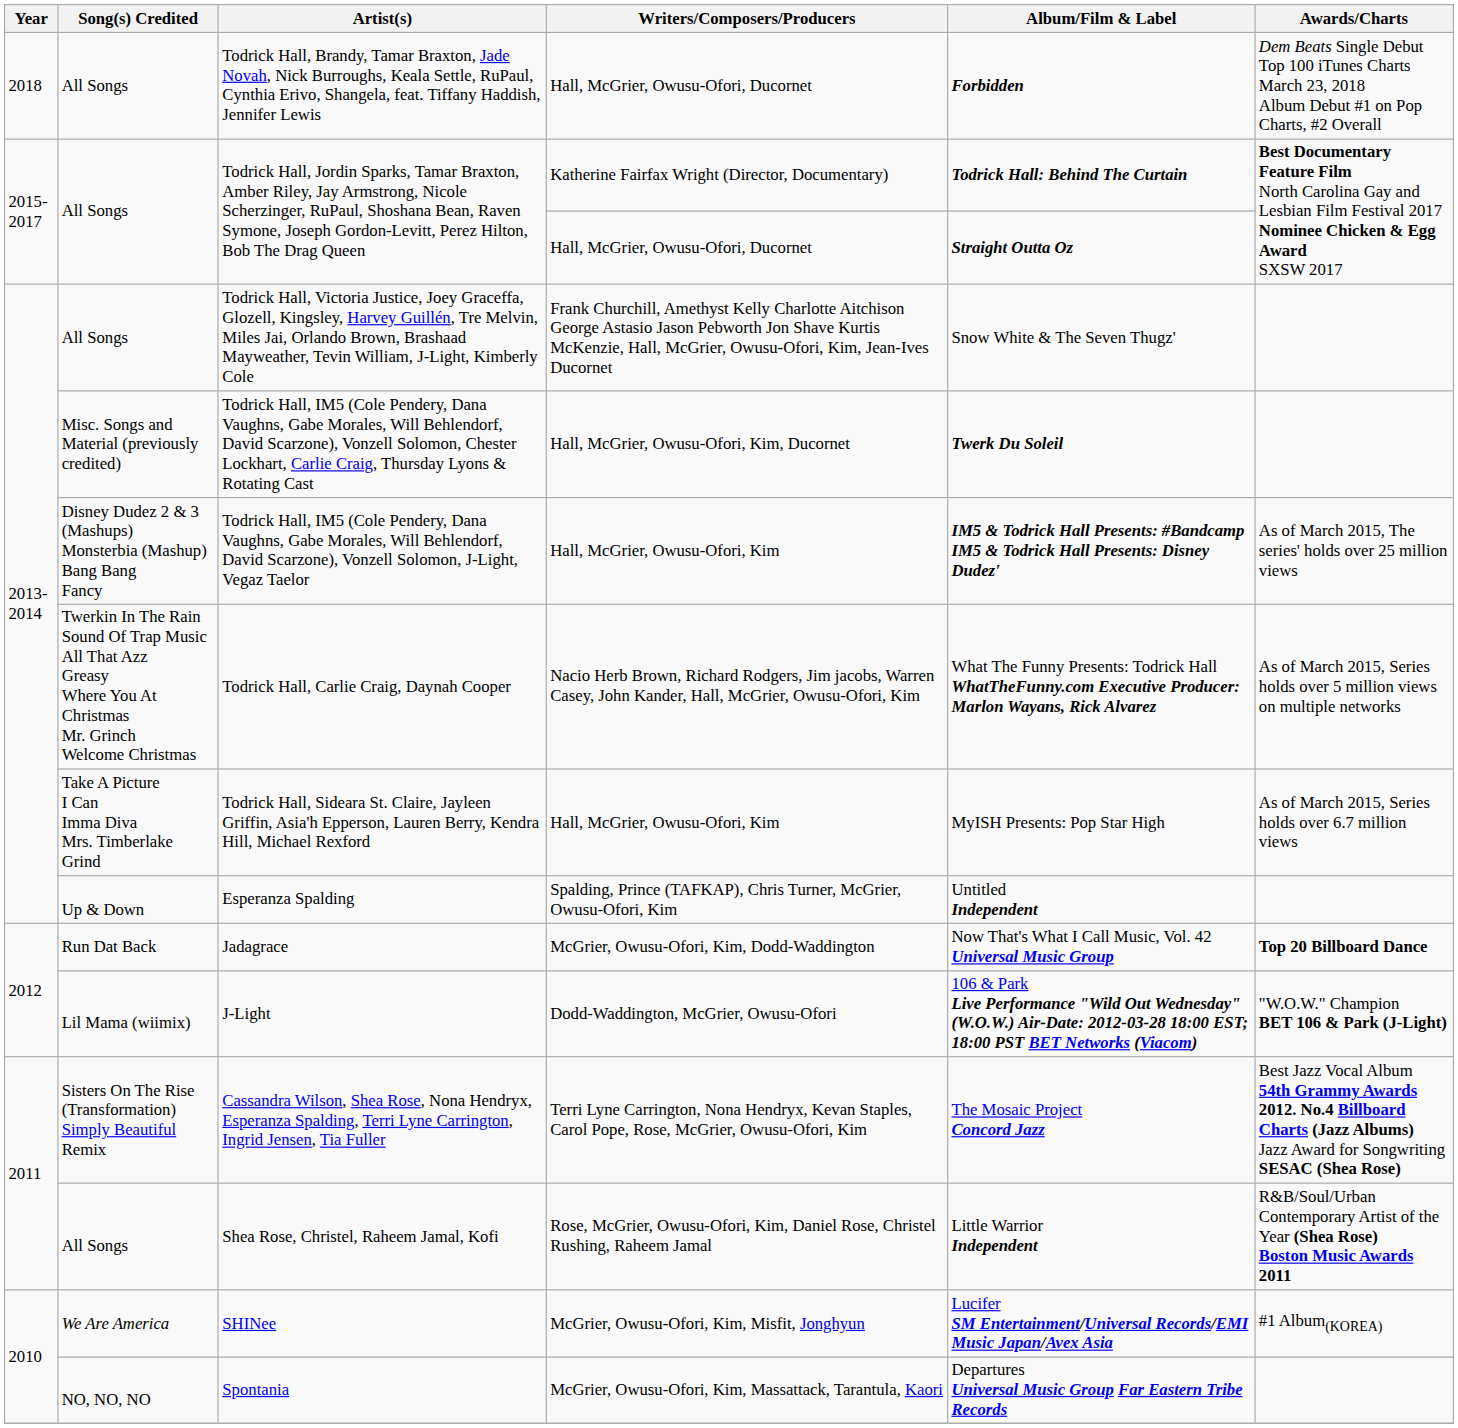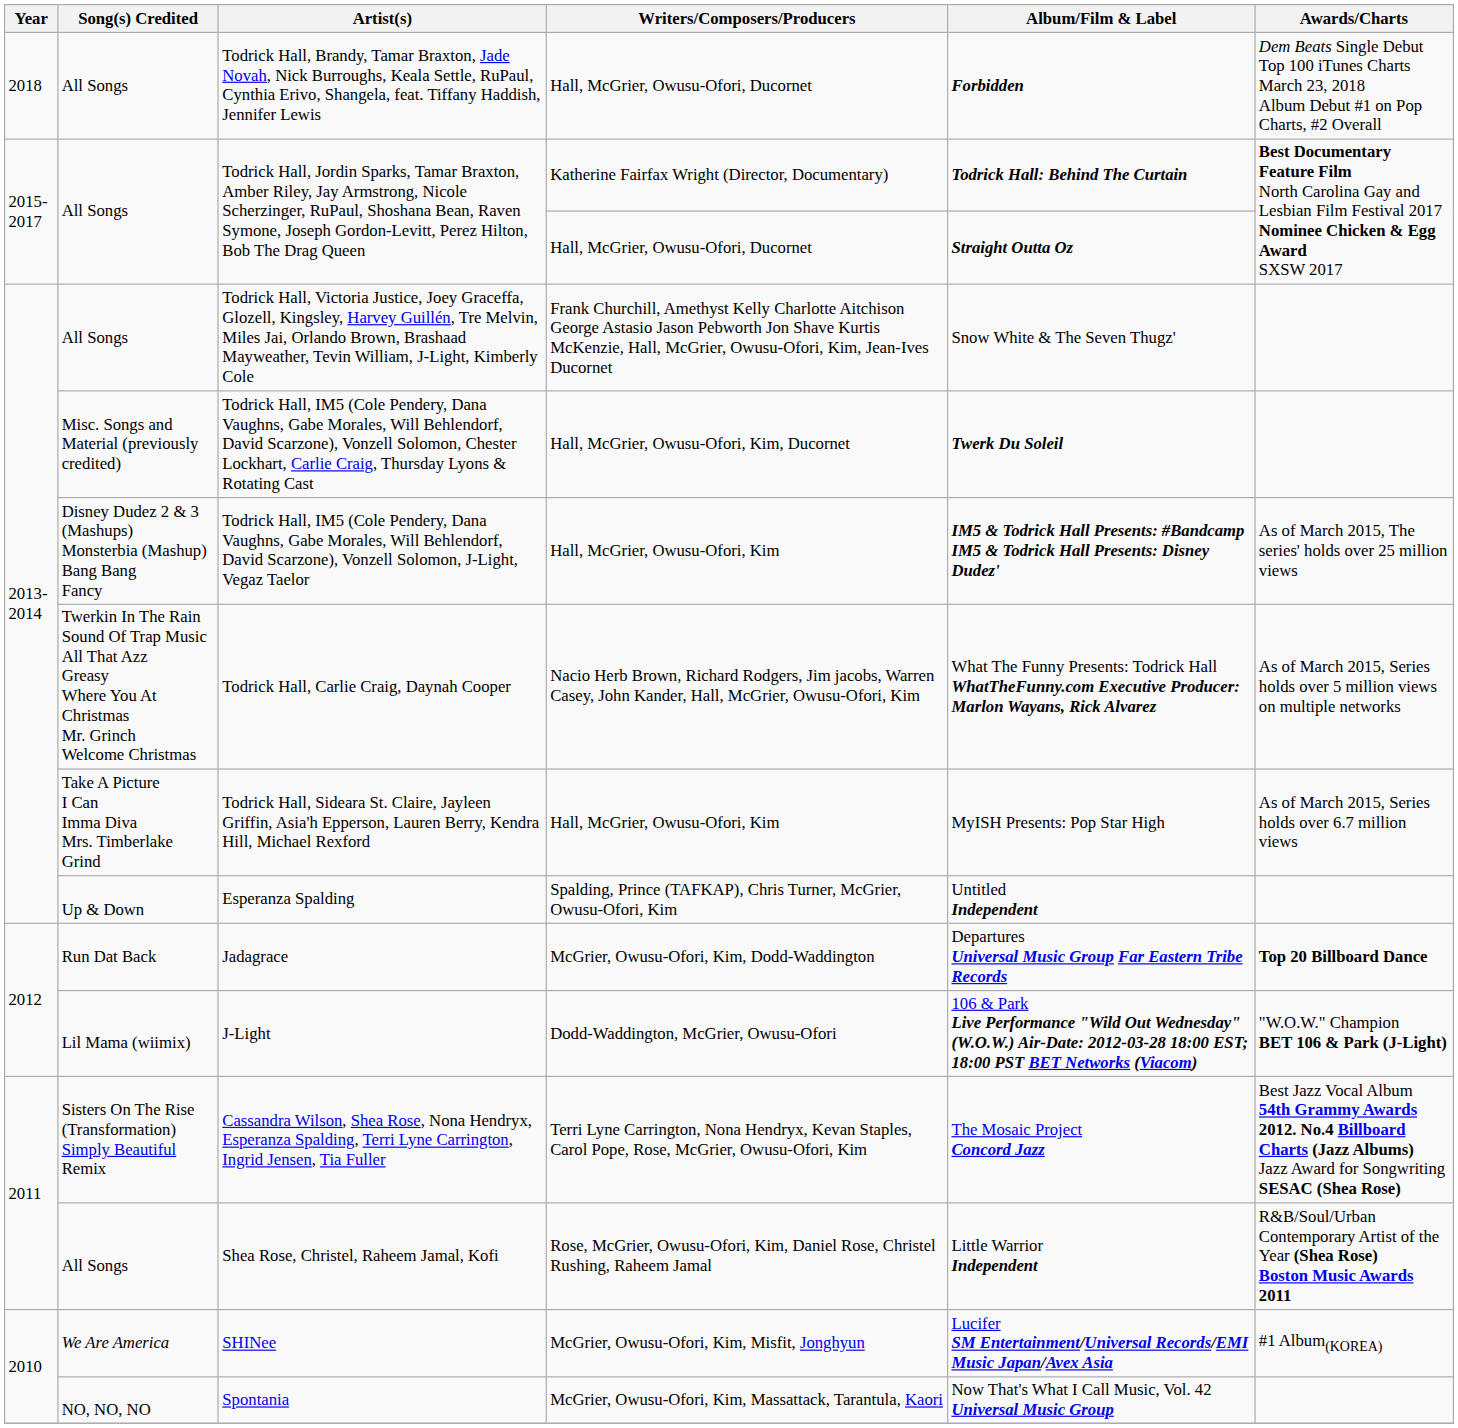(1082, 946) Now That's What I Call Music, Vol. 42 Universal Music Group -> (1097, 956) Departures Universal Music Group Far Eastern Tribe Records
(1097, 1390) Departures Universal Music Group Far Eastern Tribe Records -> (1082, 1400) Now That's What I Call Music, Vol. 42 Universal Music Group
